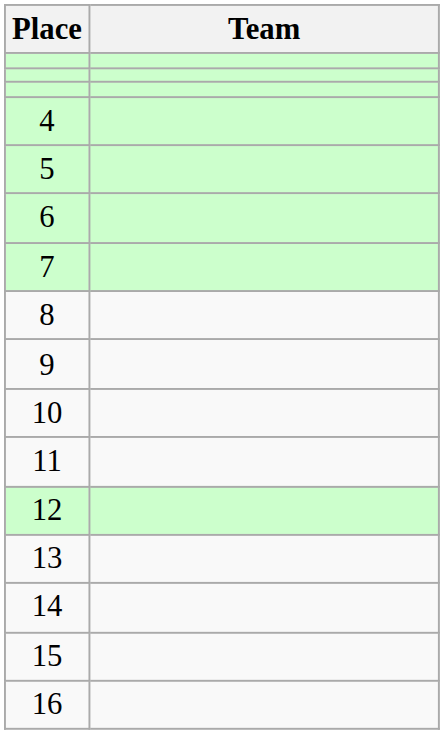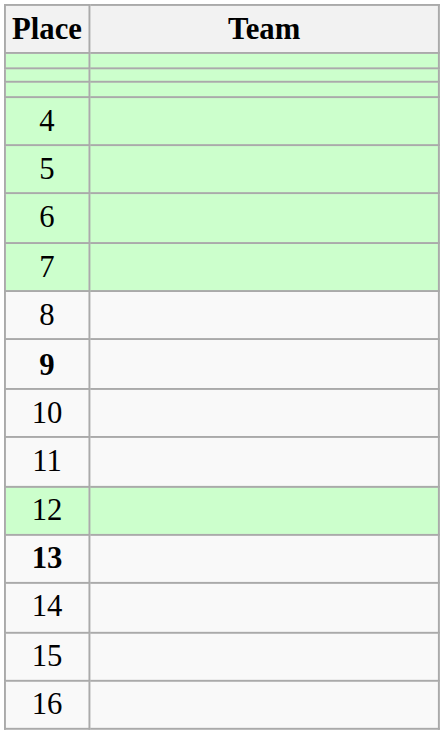(47, 363) normal -> (47, 363) bold
(47, 558) normal -> (47, 558) bold
